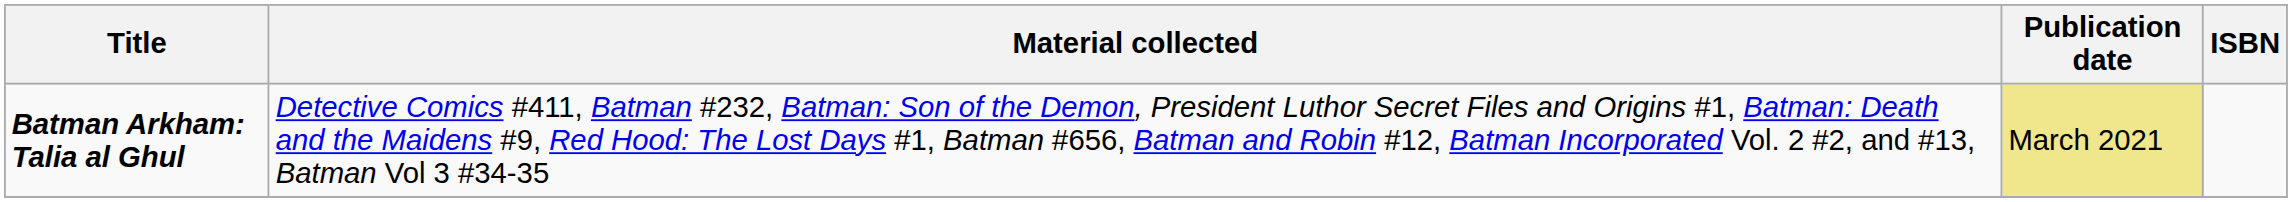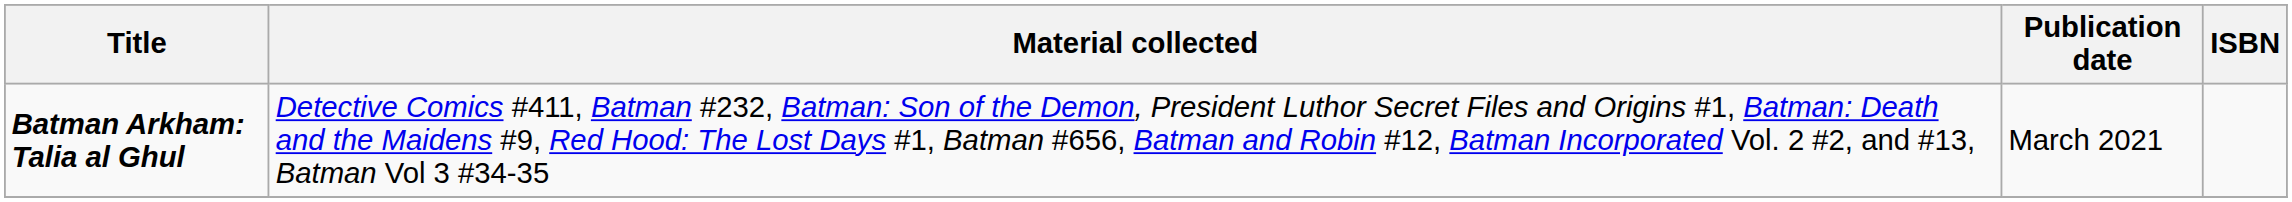(2086, 140) khaki background -> (2086, 140) no background
